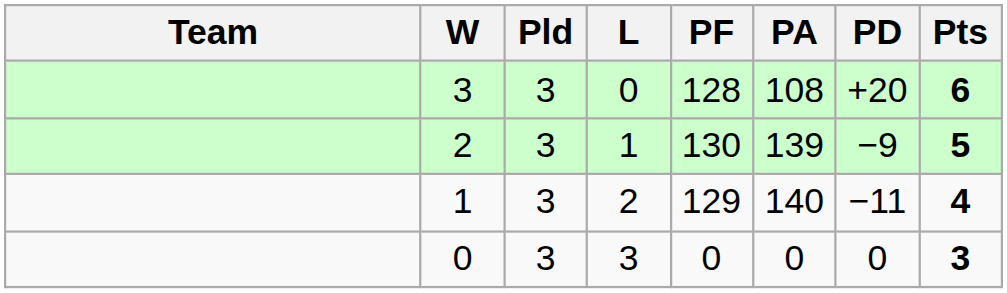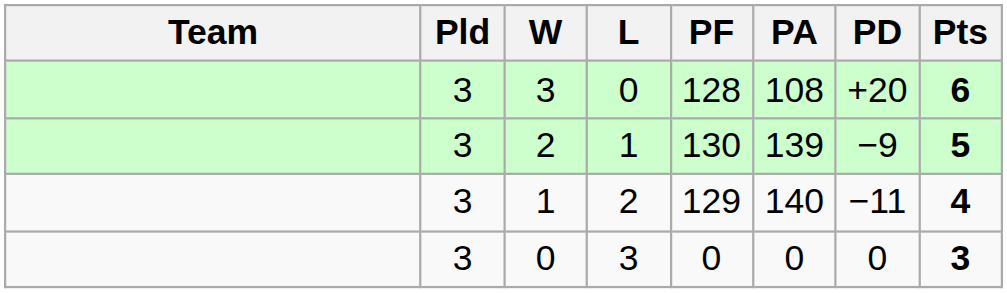columns swapped: (546, 32) <-> (463, 32)
